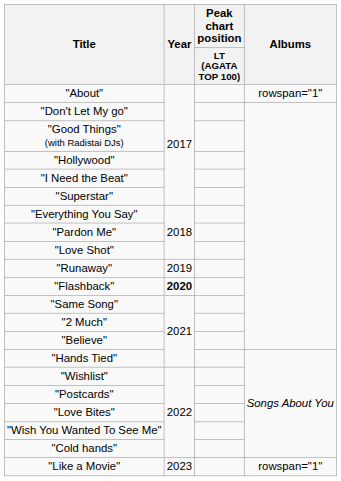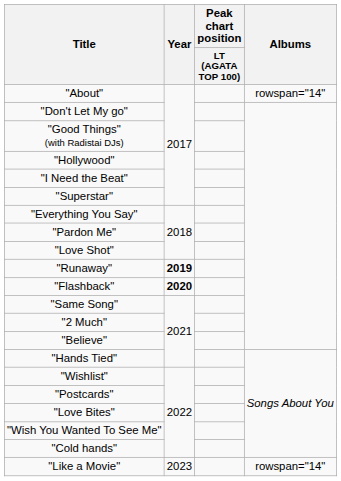(290, 93) rowspan="1" -> (290, 93) rowspan="14"
(179, 268) normal -> (179, 268) bold
(290, 466) rowspan="1" -> (290, 466) rowspan="14"
